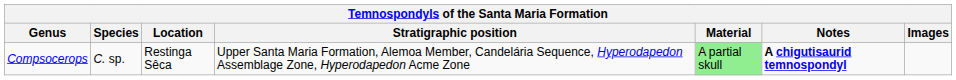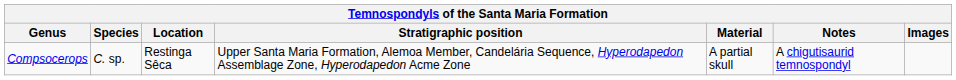(720, 58) lightgreen background -> (731, 58) no background
(808, 58) bold -> (815, 58) normal
